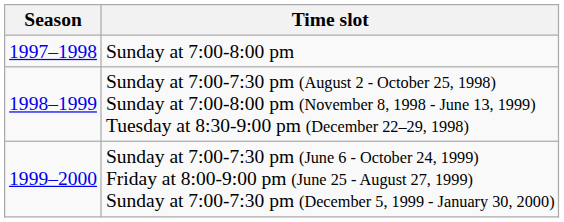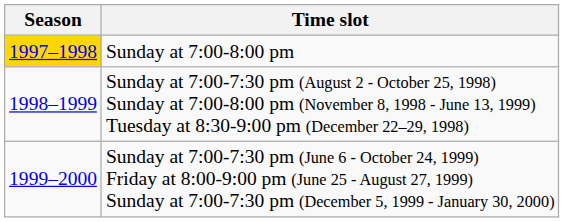(53, 50) no background -> (53, 50) gold background
